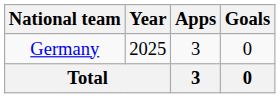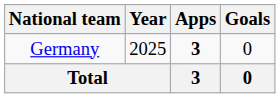(196, 48) normal -> (196, 48) bold
